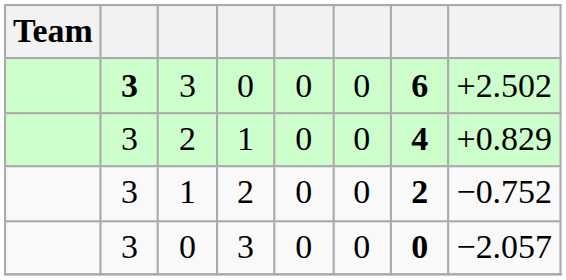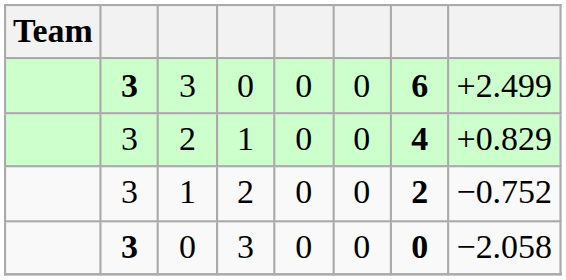(504, 85) +2.502 -> (504, 85) +2.499
(130, 246) normal -> (130, 246) bold
(504, 246) −2.057 -> (504, 246) −2.058
